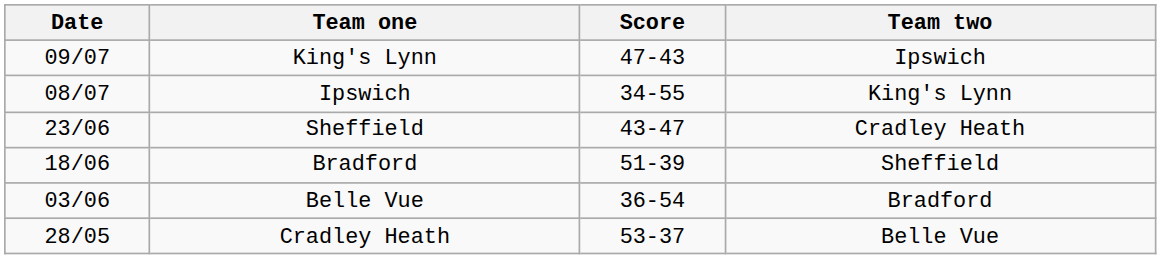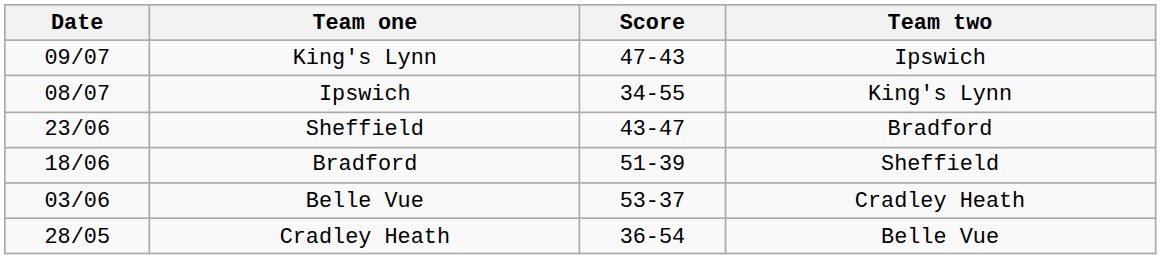(940, 129) Cradley Heath -> (940, 129) Bradford
(652, 201) 36-54 -> (652, 201) 53-37
(940, 201) Bradford -> (940, 201) Cradley Heath
(652, 236) 53-37 -> (652, 236) 36-54
